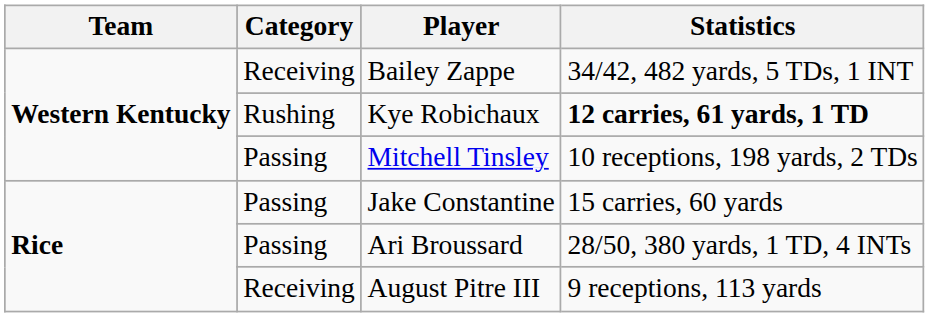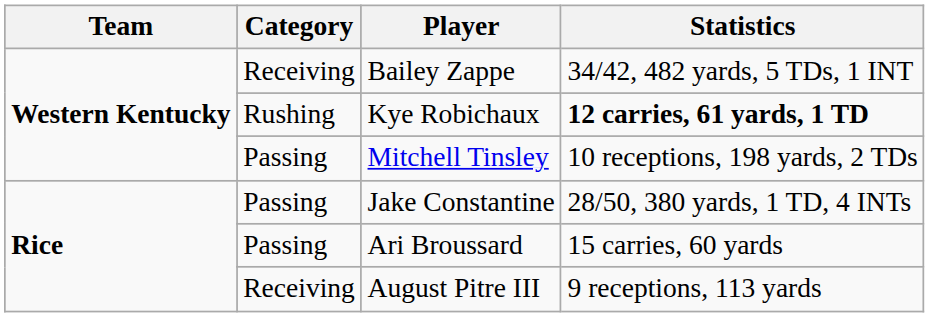(675, 201) 15 carries, 60 yards -> (739, 201) 28/50, 380 yards, 1 TD, 4 INTs
(739, 245) 28/50, 380 yards, 1 TD, 4 INTs -> (675, 245) 15 carries, 60 yards
